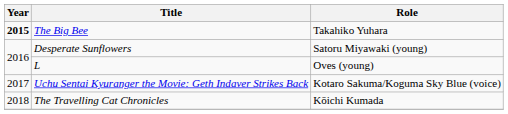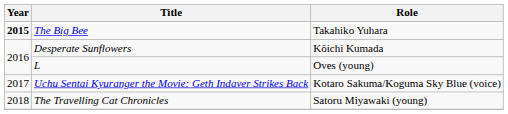(370, 48) Satoru Miyawaki (young) -> (348, 48) Kōichi Kumada
(348, 100) Kōichi Kumada -> (370, 100) Satoru Miyawaki (young)
